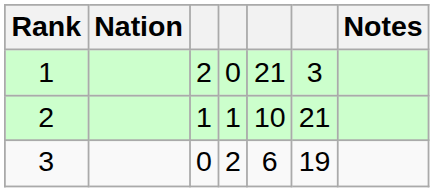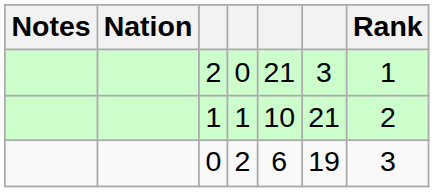columns swapped: (46, 27) <-> (383, 27)
